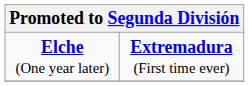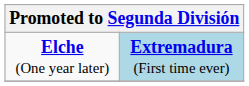(181, 56) no background -> (181, 56) lightblue background
